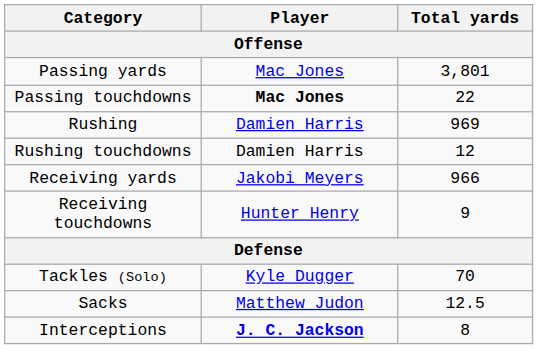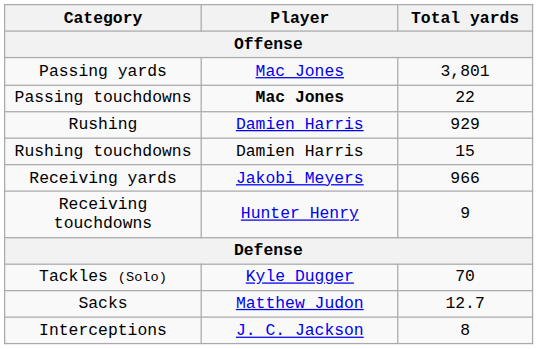(465, 125) 969 -> (465, 125) 929
(465, 151) 12 -> (465, 151) 15
(465, 304) 12.5 -> (465, 304) 12.7
(300, 331) bold -> (300, 331) normal
